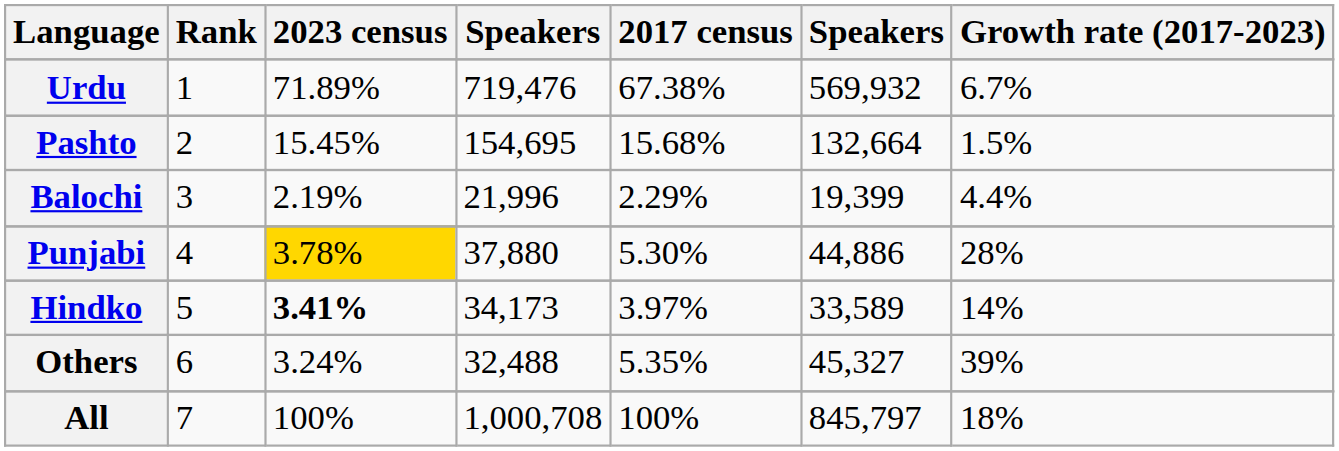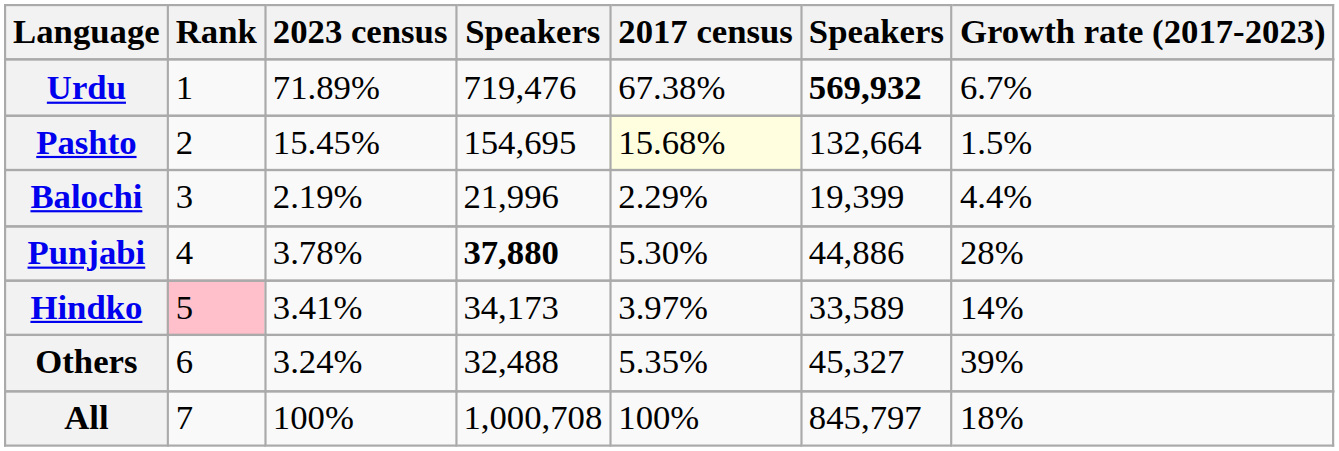(865, 87) normal -> (865, 87) bold
(672, 142) no background -> (672, 142) lightyellow background
(318, 252) gold background -> (318, 252) no background
(511, 252) normal -> (511, 252) bold
(184, 307) no background -> (184, 307) pink background
(321, 307) bold -> (318, 307) normal
